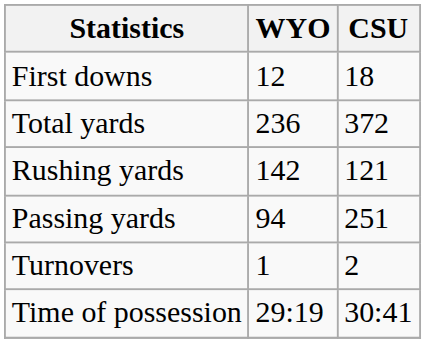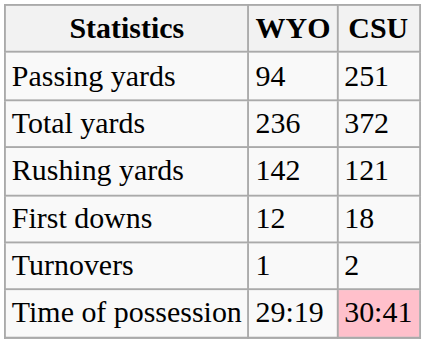rows swapped: (82, 75) <-> (94, 218)
(378, 312) no background -> (378, 312) pink background
